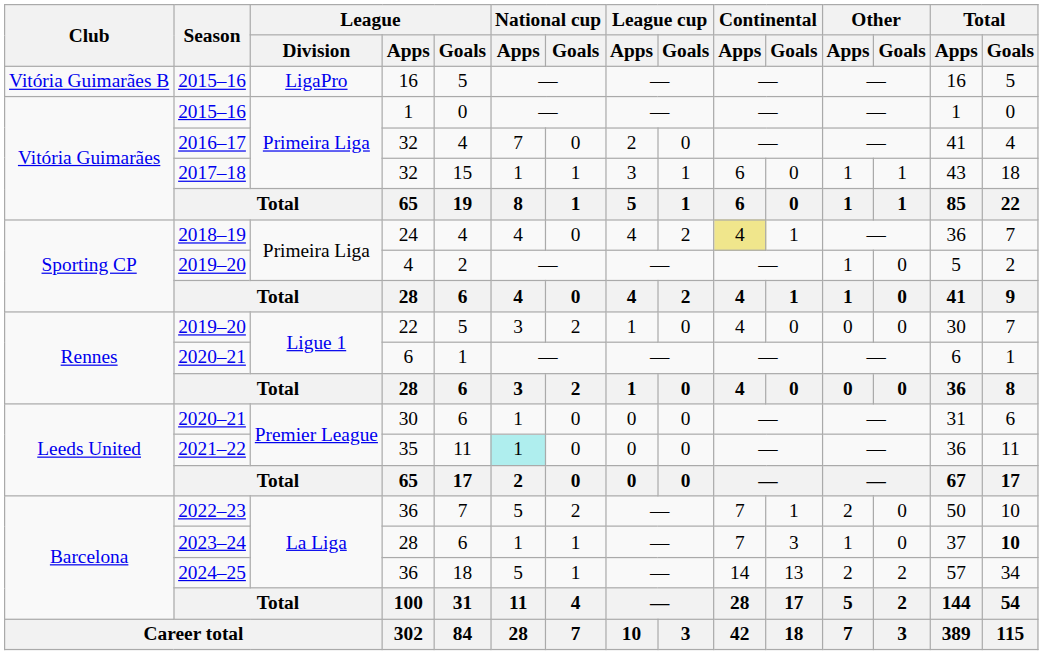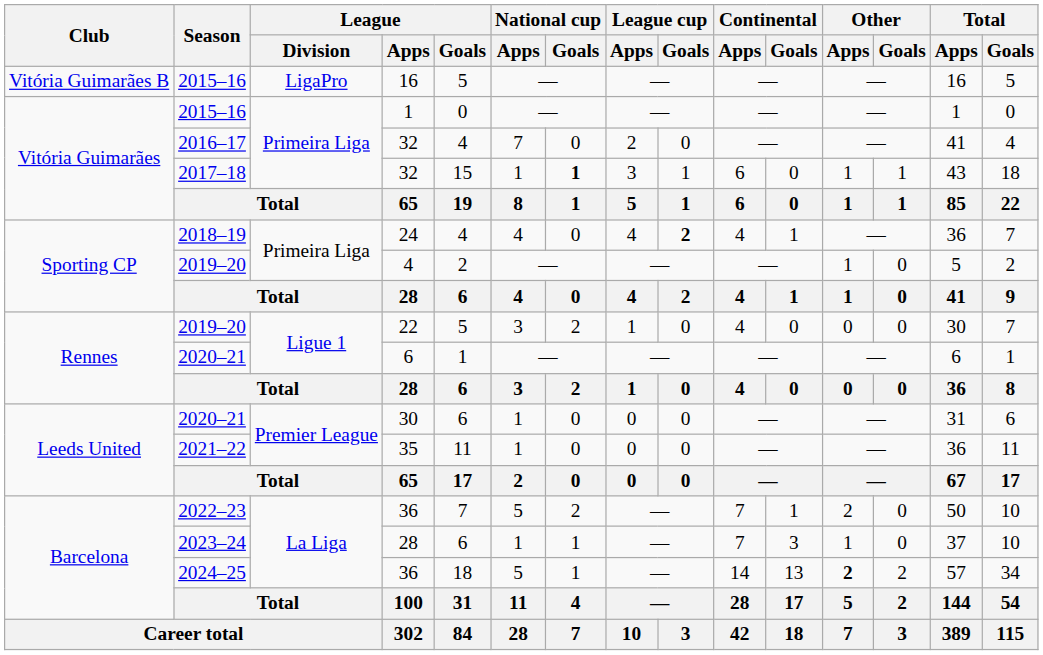(576, 173) normal -> (576, 173) bold
(686, 234) normal -> (686, 234) bold
(740, 234) khaki background -> (740, 234) no background
(518, 449) paleturquoise background -> (518, 449) no background
(1010, 541) bold -> (1010, 541) normal
(848, 572) normal -> (848, 572) bold
